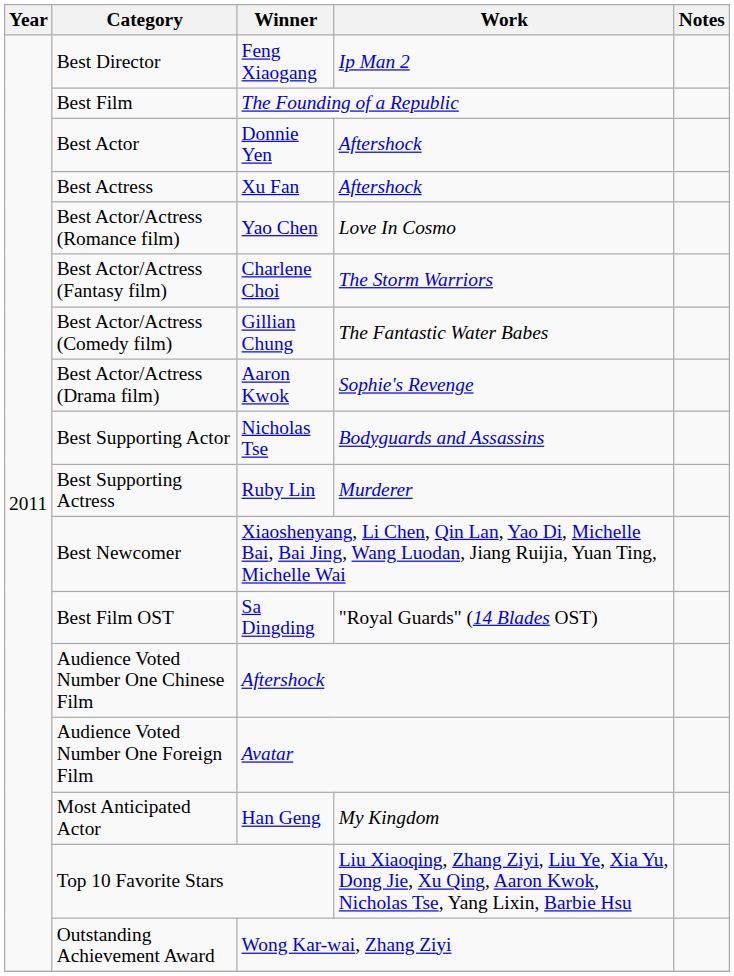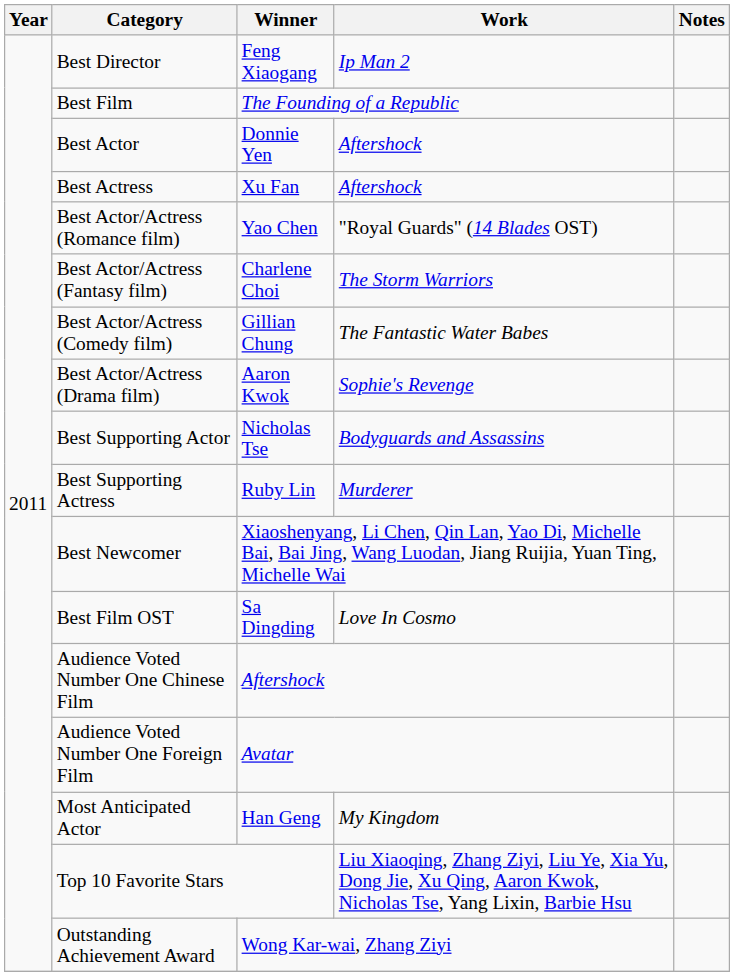(397, 227) Love In Cosmo -> (468, 227) "Royal Guards" (14 Blades OST)
(468, 616) "Royal Guards" (14 Blades OST) -> (397, 616) Love In Cosmo
